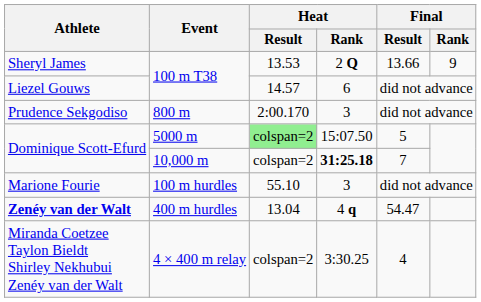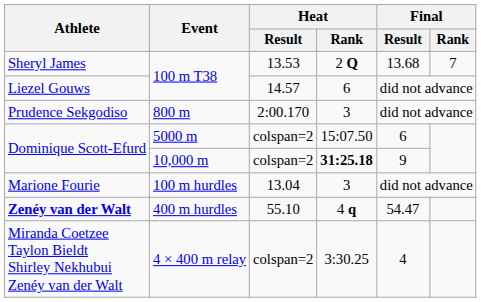(403, 64) 13.66 -> (403, 64) 13.68
(453, 64) 9 -> (453, 64) 7
(283, 136) lightgreen background -> (283, 136) no background
(403, 136) 5 -> (403, 136) 6
(403, 161) 7 -> (403, 161) 9
(283, 185) 55.10 -> (283, 185) 13.04
(283, 209) 13.04 -> (283, 209) 55.10
